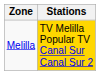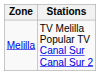(66, 45) gold background -> (66, 45) no background
